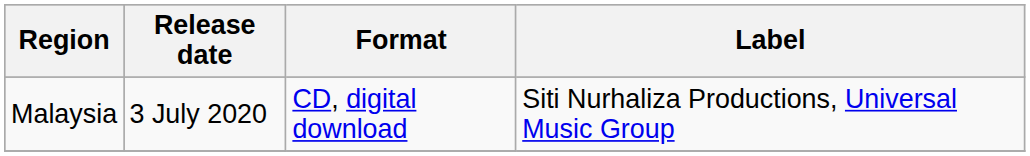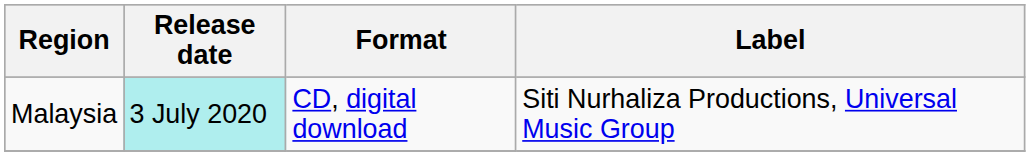(198, 113) no background -> (198, 113) paleturquoise background
